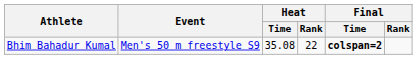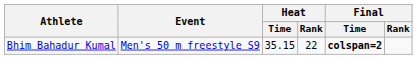(280, 45) 35.08 -> (280, 45) 35.15
